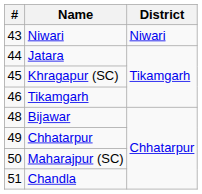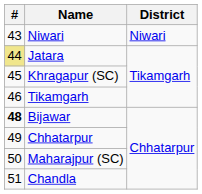(15, 55) no background -> (15, 55) khaki background
(15, 117) normal -> (15, 117) bold
